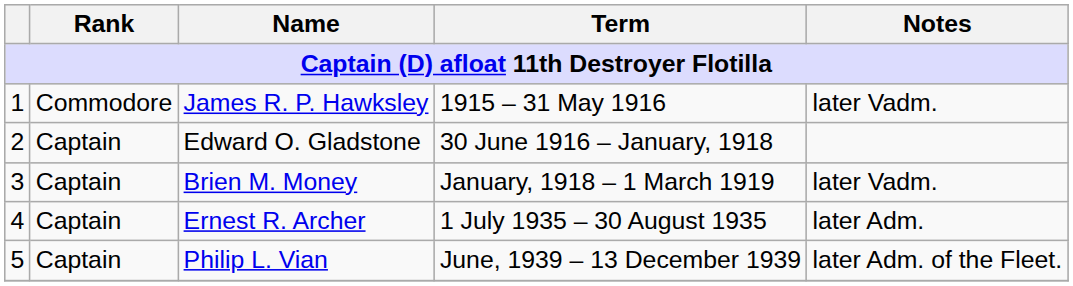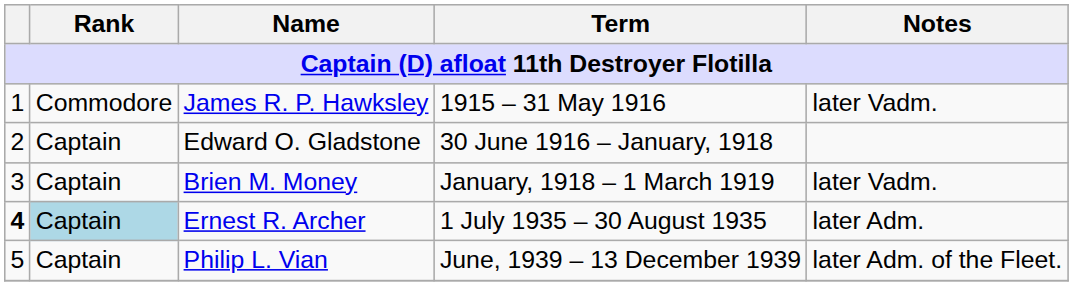(17, 220) normal -> (17, 220) bold
(78, 220) no background -> (78, 220) lightblue background
